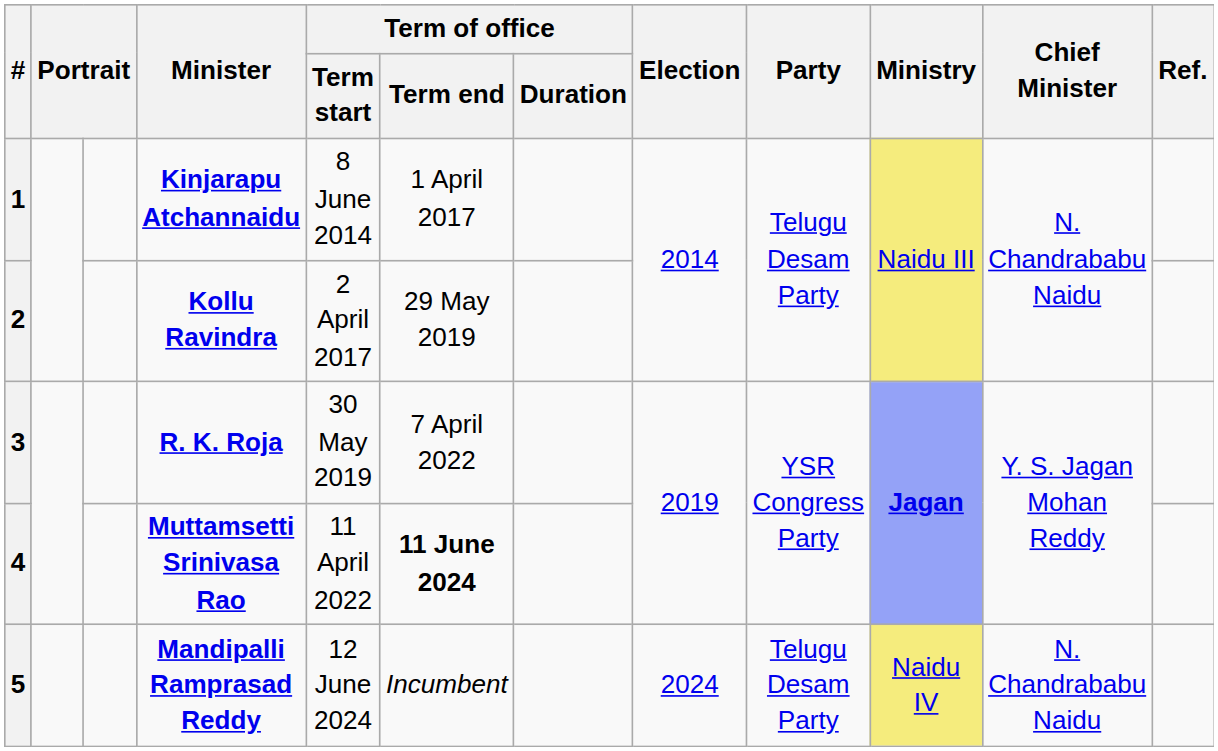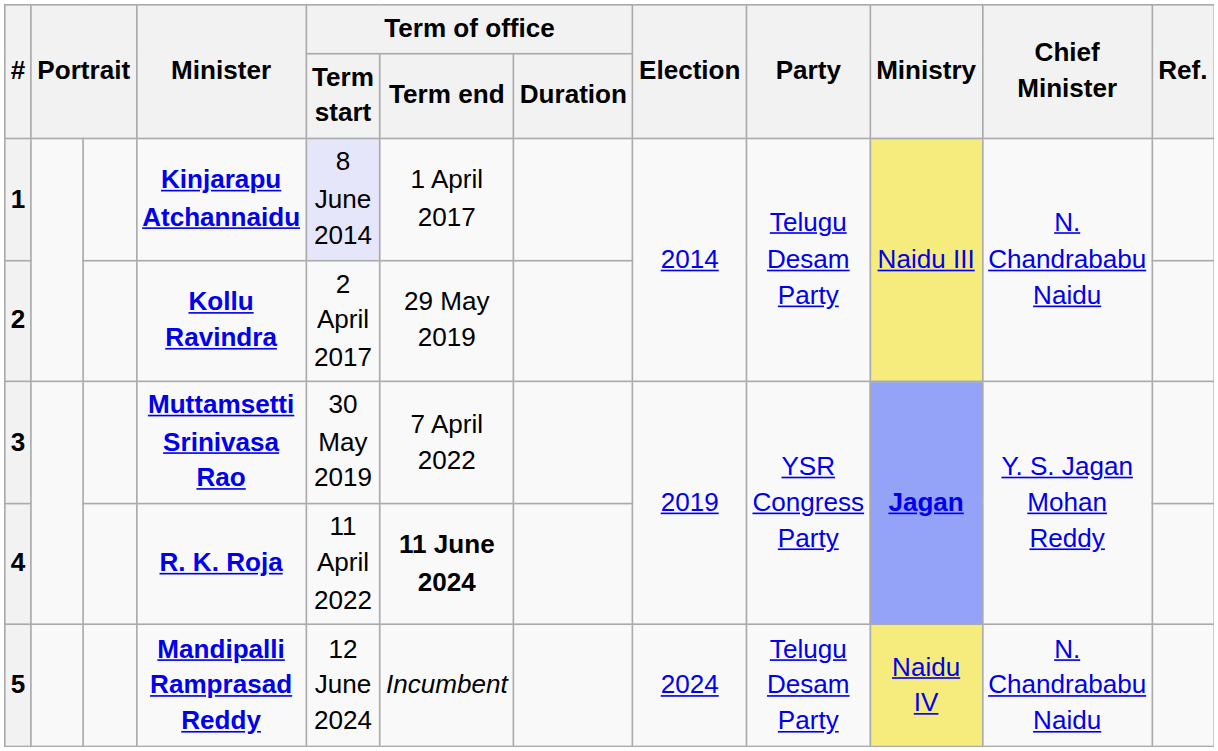(343, 198) no background -> (343, 198) lavender background
(221, 441) R. K. Roja -> (221, 441) Muttamsetti Srinivasa Rao
(221, 563) Muttamsetti Srinivasa Rao -> (221, 563) R. K. Roja
